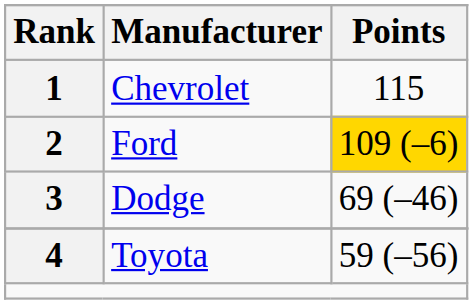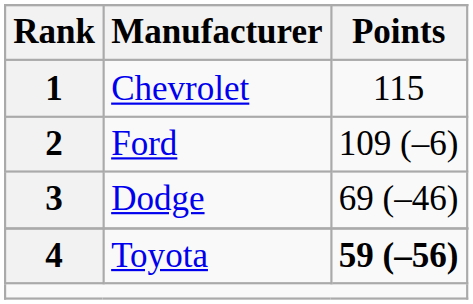(399, 143) gold background -> (399, 143) no background
(399, 254) normal -> (399, 254) bold
